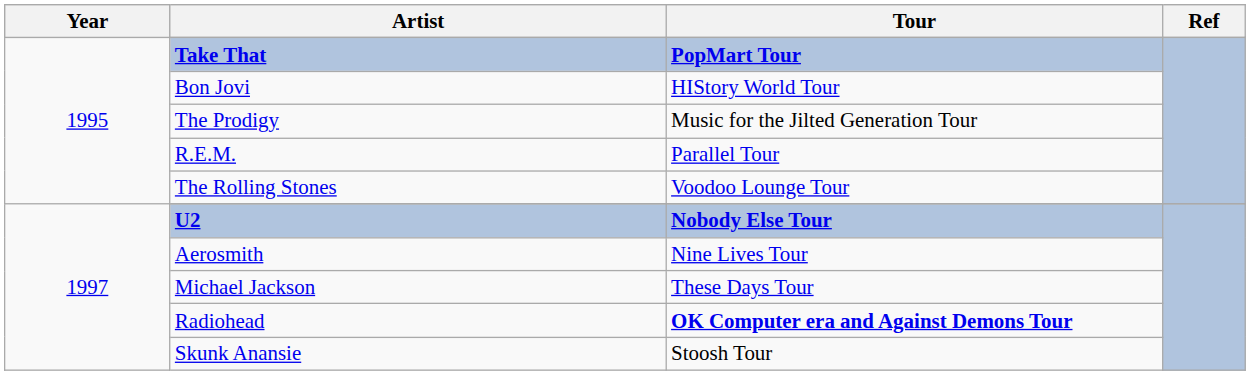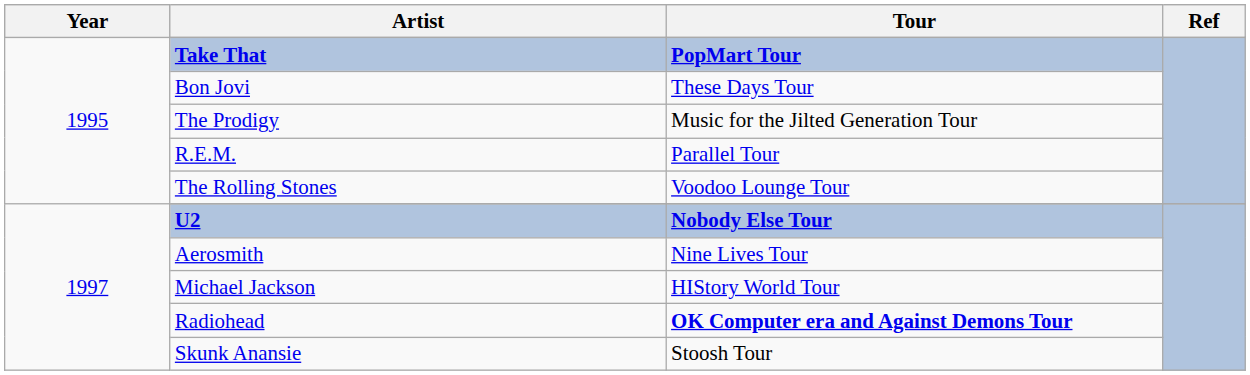(755, 87) HIStory World Tour -> (742, 87) These Days Tour
(742, 287) These Days Tour -> (755, 287) HIStory World Tour
